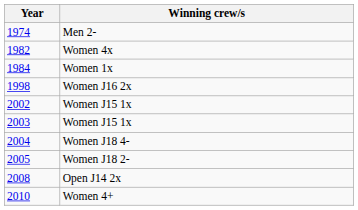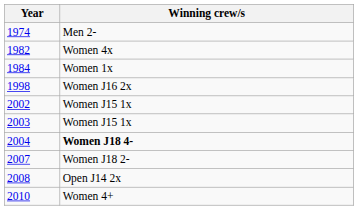(96, 141) normal -> (98, 141) bold
(19, 159) 2005 -> (19, 159) 2007
